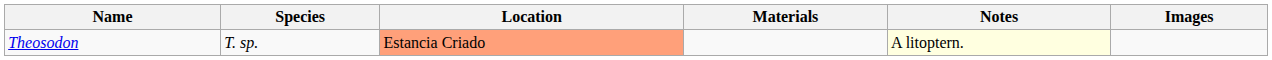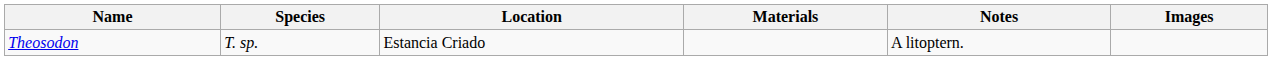(434, 42) lightsalmon background -> (434, 42) no background
(927, 42) lightyellow background -> (927, 42) no background
